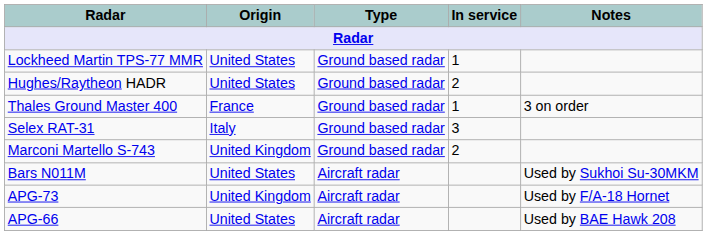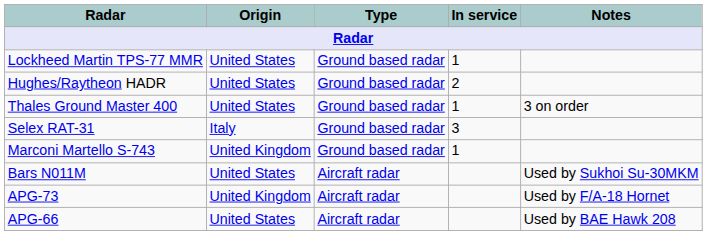(232, 106) France -> (252, 106) United States
(455, 151) 2 -> (455, 151) 1
